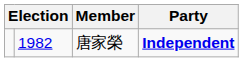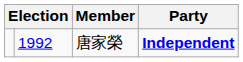(35, 42) 1982 -> (35, 42) 1992
